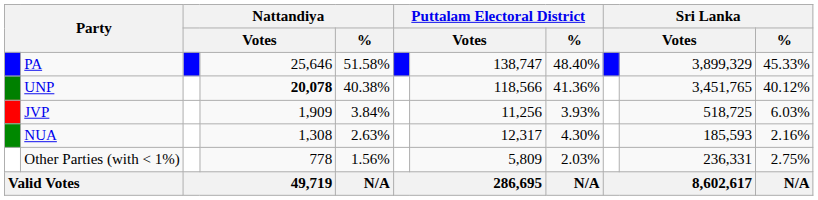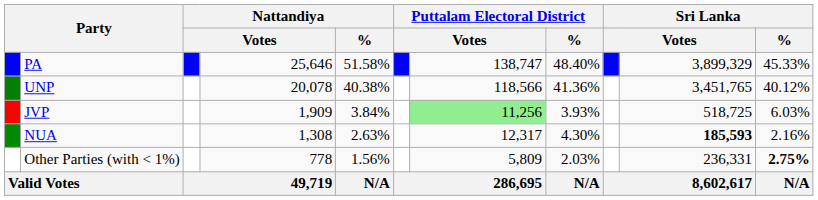(311, 87) bold -> (311, 87) normal
(522, 111) no background -> (522, 111) lightgreen background
(728, 135) normal -> (728, 135) bold
(790, 159) normal -> (789, 159) bold
